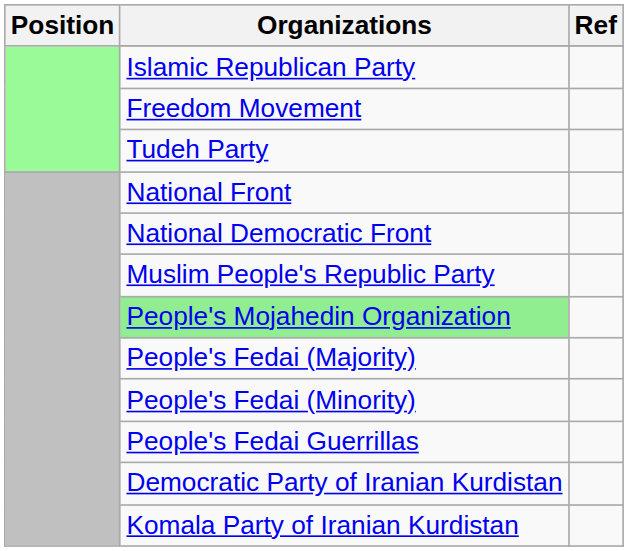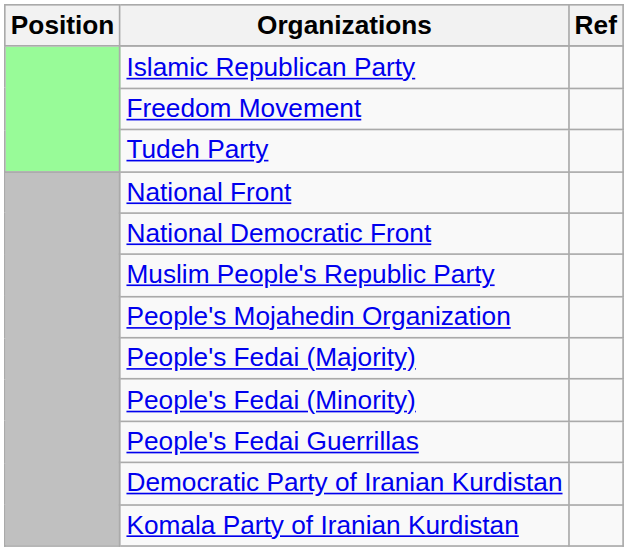(319, 316) lightgreen background -> (319, 316) no background
